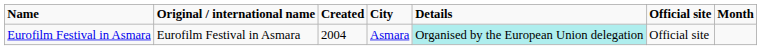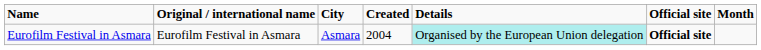columns swapped: (382, 14) <-> (343, 14)
(679, 34) normal -> (680, 34) bold
